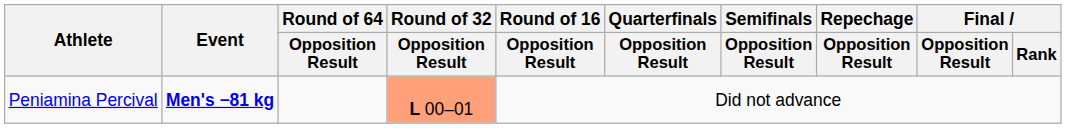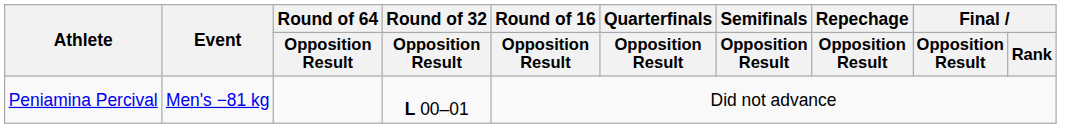(220, 100) bold -> (218, 100) normal
(441, 110) lightsalmon background -> (437, 110) no background
